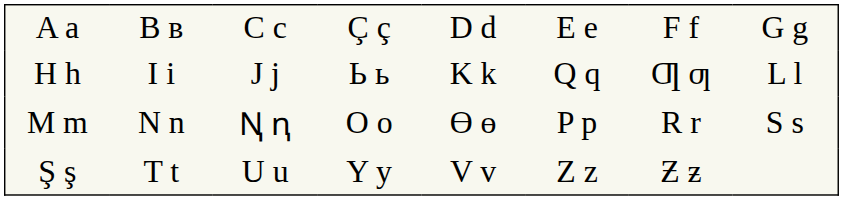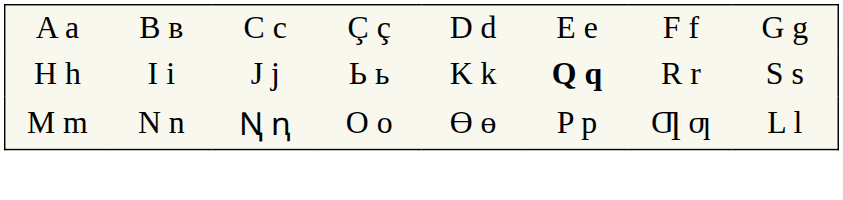(577, 73) normal -> (577, 73) bold
(681, 73) Ƣ ƣ -> (681, 73) R r
(785, 73) L l -> (785, 73) S s
(681, 122) R r -> (681, 122) Ƣ ƣ
(785, 122) S s -> (785, 122) L l
- row: (57, 171)
